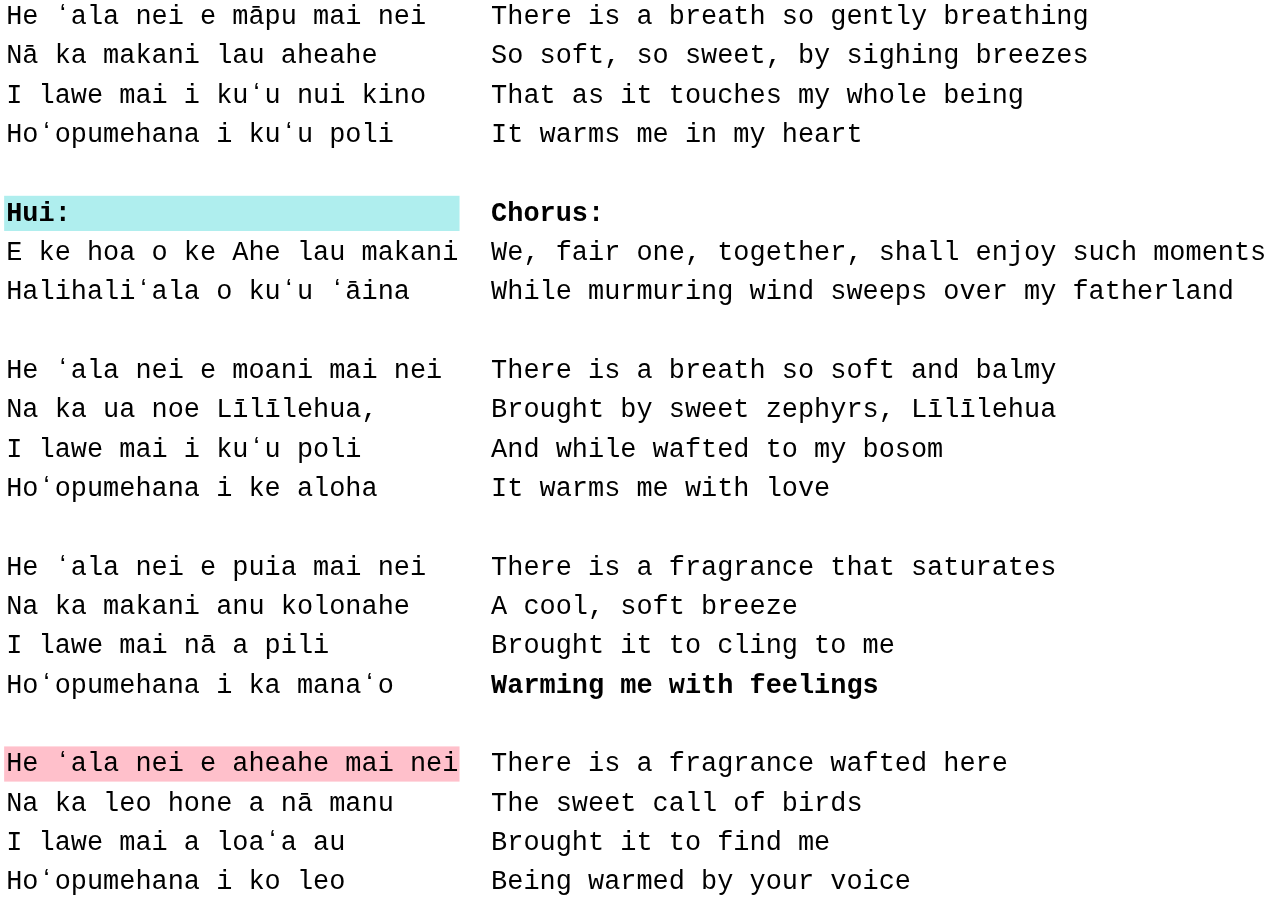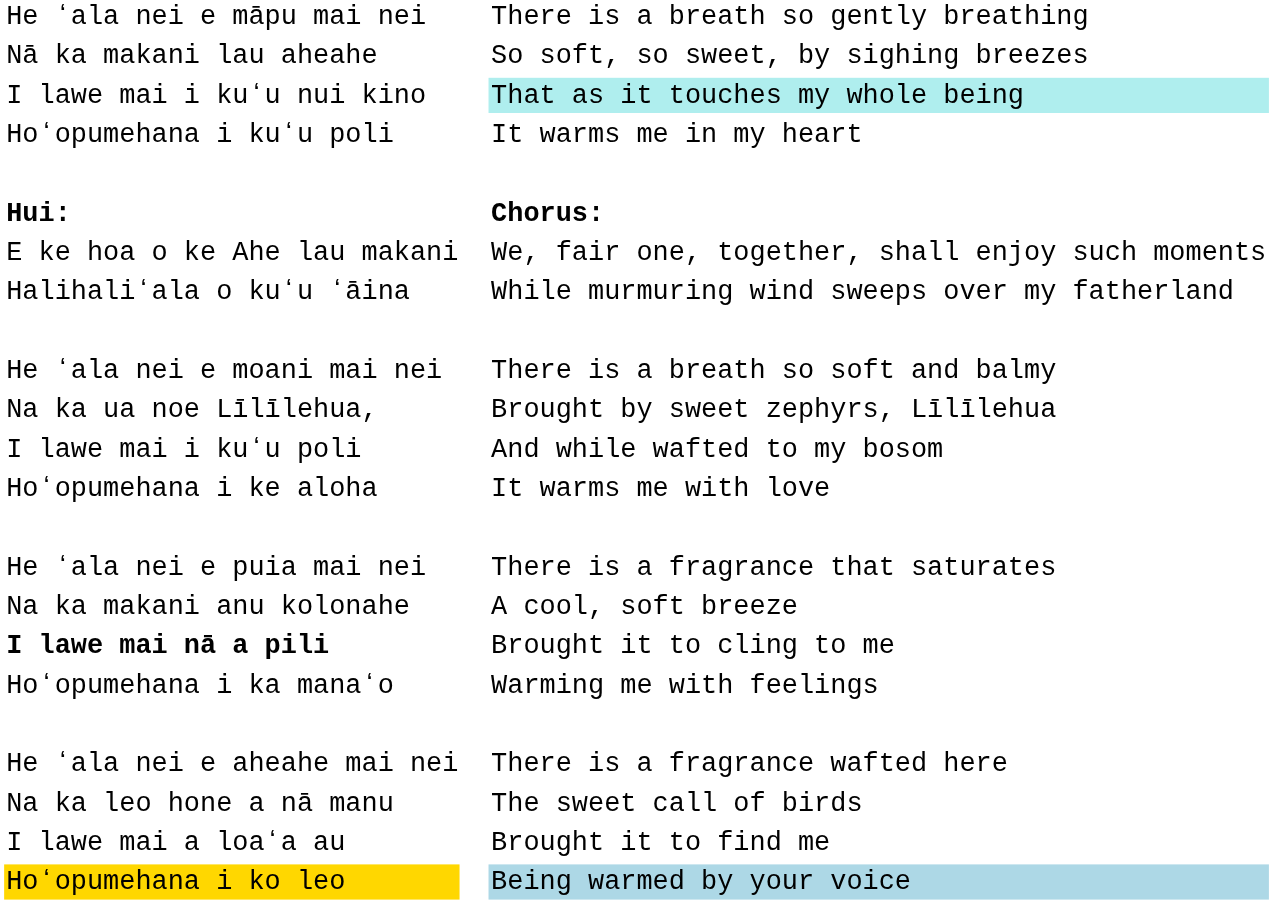(758, 95) no background -> (758, 95) paleturquoise background
(39, 213) paleturquoise background -> (39, 213) no background
(168, 646) normal -> (168, 646) bold
(685, 685) bold -> (685, 685) normal
(232, 764) pink background -> (232, 764) no background
(176, 882) no background -> (176, 882) gold background
(701, 882) no background -> (701, 882) lightblue background
